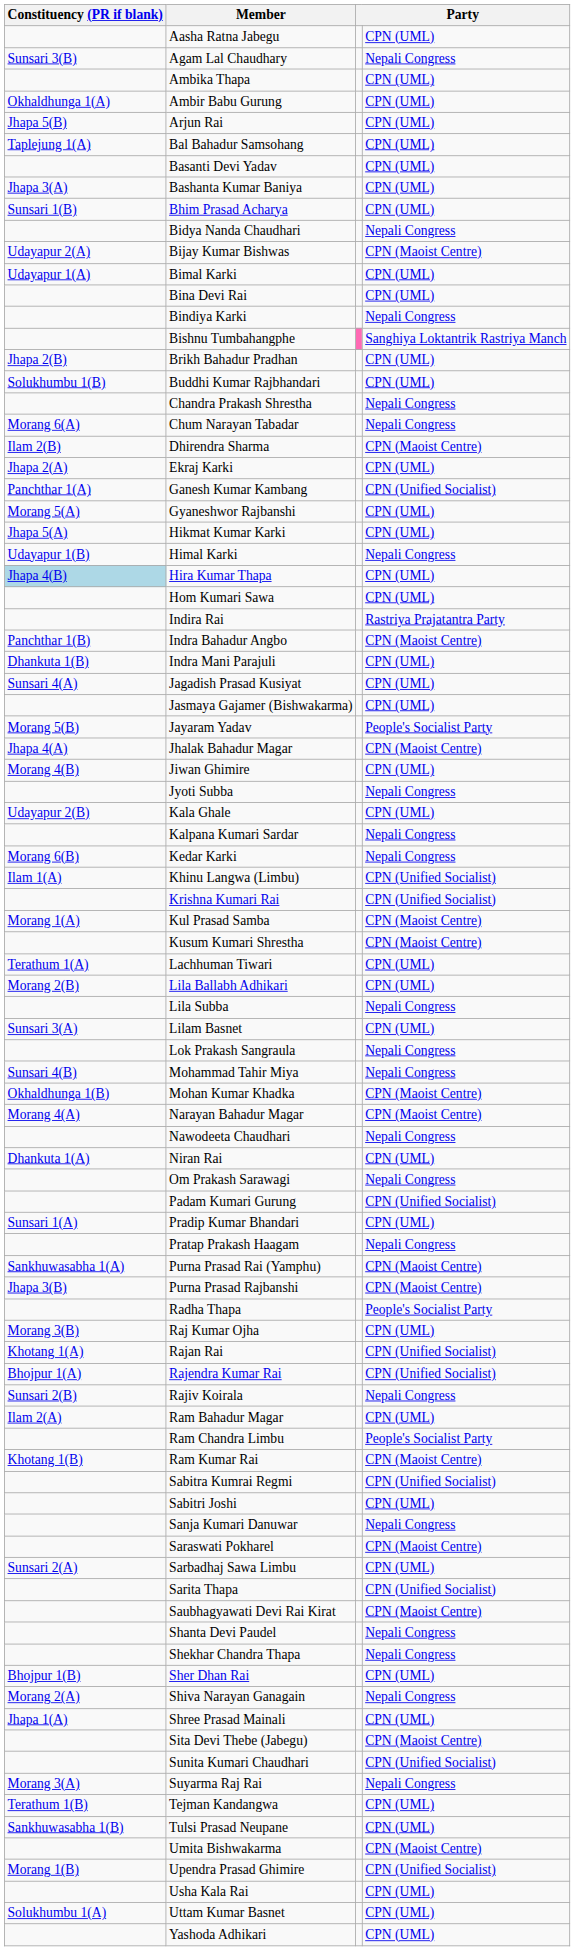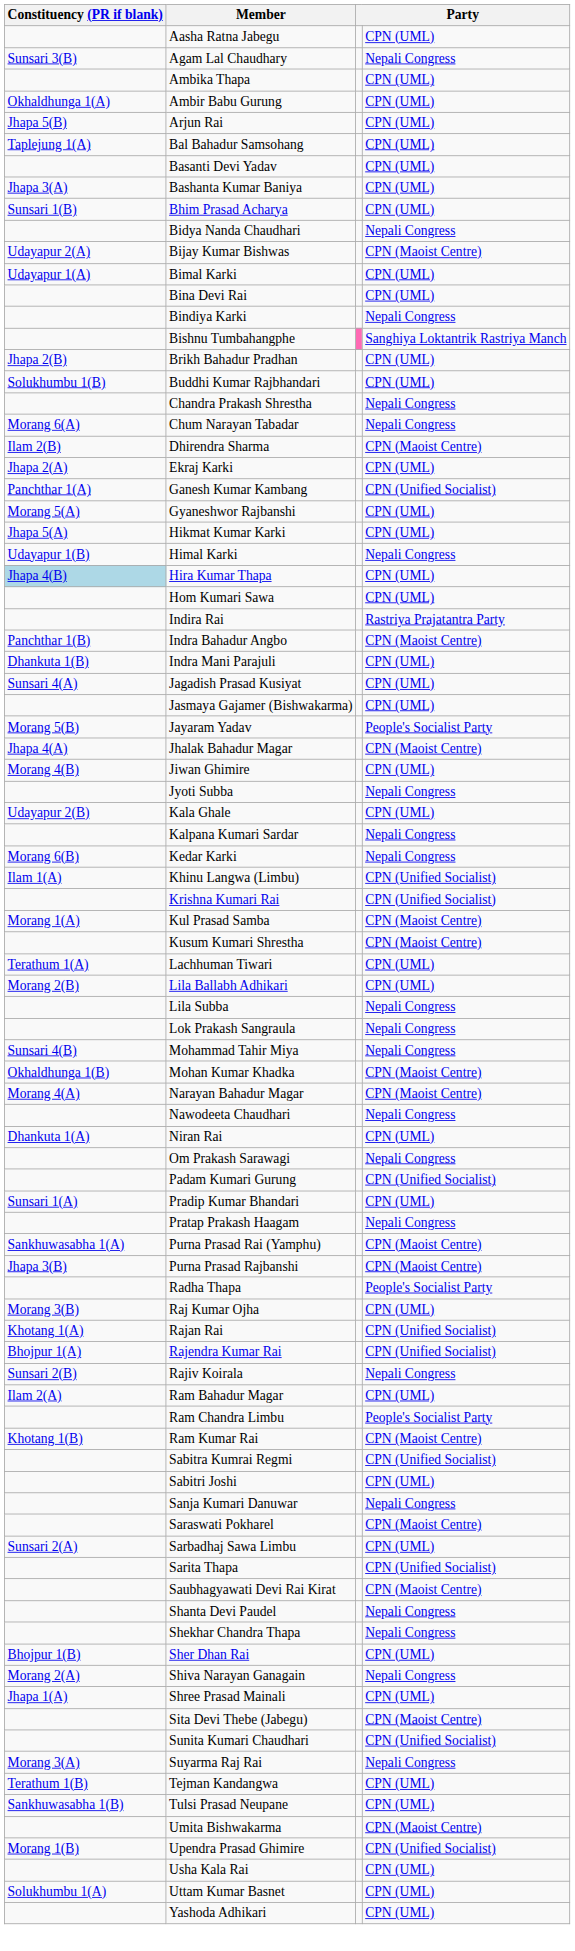- row: (206, 1029)
